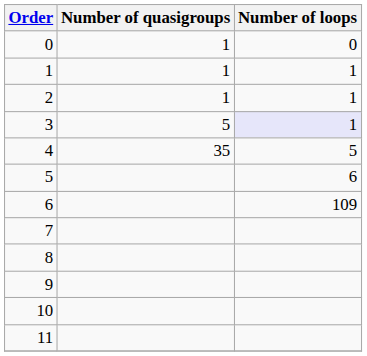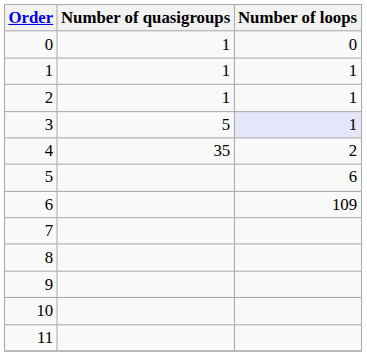(353, 151) 5 -> (353, 151) 2
